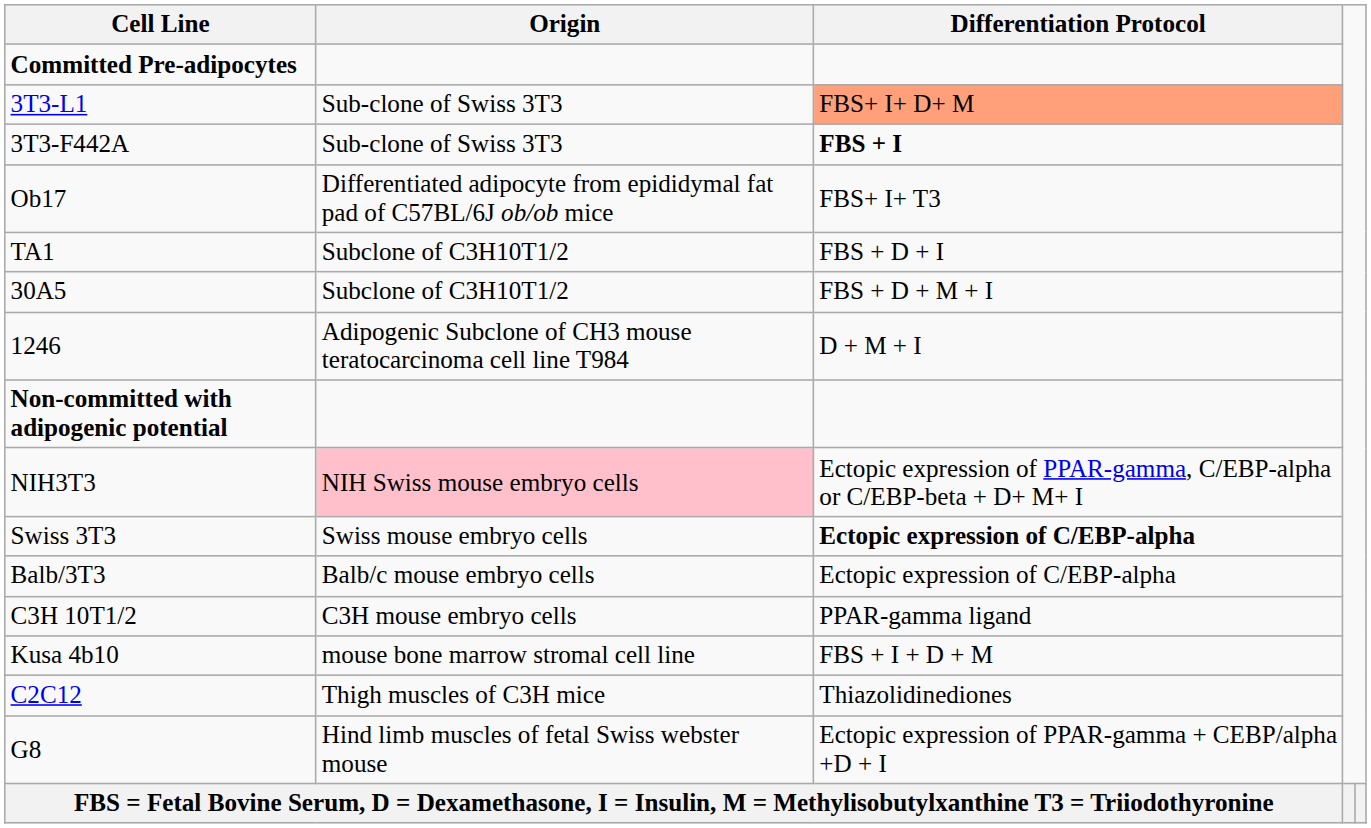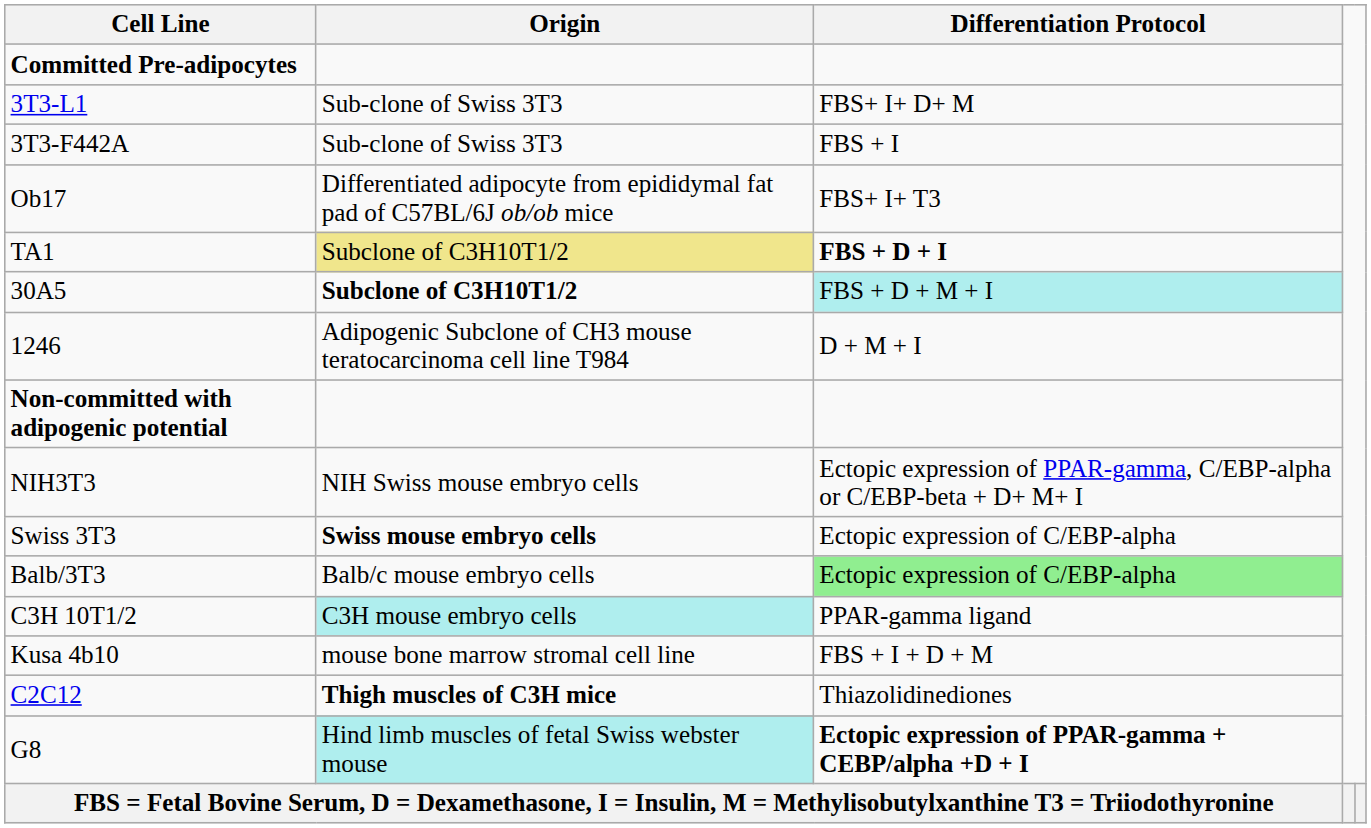(897, 104) lightsalmon background -> (897, 104) no background
(861, 143) bold -> (859, 143) normal
(445, 251) no background -> (445, 251) khaki background
(882, 251) normal -> (883, 251) bold
(445, 291) normal -> (449, 291) bold
(906, 291) no background -> (906, 291) paleturquoise background
(480, 481) pink background -> (480, 481) no background
(455, 535) normal -> (459, 535) bold
(1007, 535) bold -> (998, 535) normal
(998, 575) no background -> (998, 575) lightgreen background
(449, 615) no background -> (449, 615) paleturquoise background
(463, 695) normal -> (469, 695) bold
(530, 749) no background -> (530, 749) paleturquoise background
(1078, 749) normal -> (1023, 749) bold
